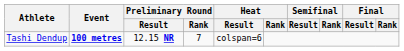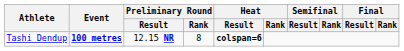(199, 39) 7 -> (199, 39) 8
(239, 39) normal -> (239, 39) bold
